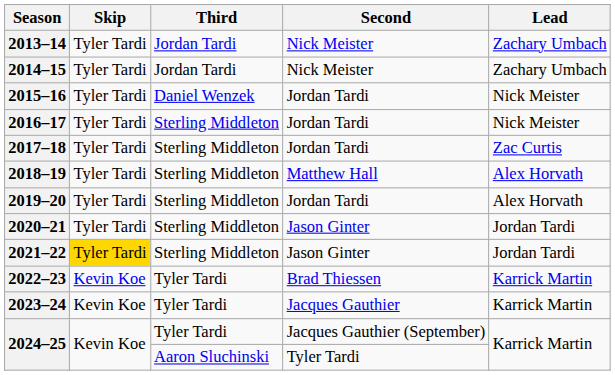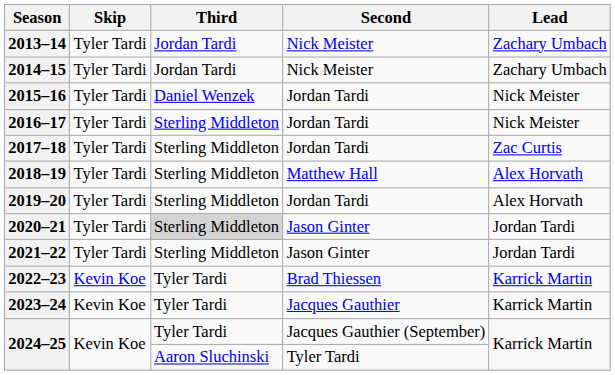(217, 226) no background -> (217, 226) lightgrey background
(110, 252) gold background -> (110, 252) no background
